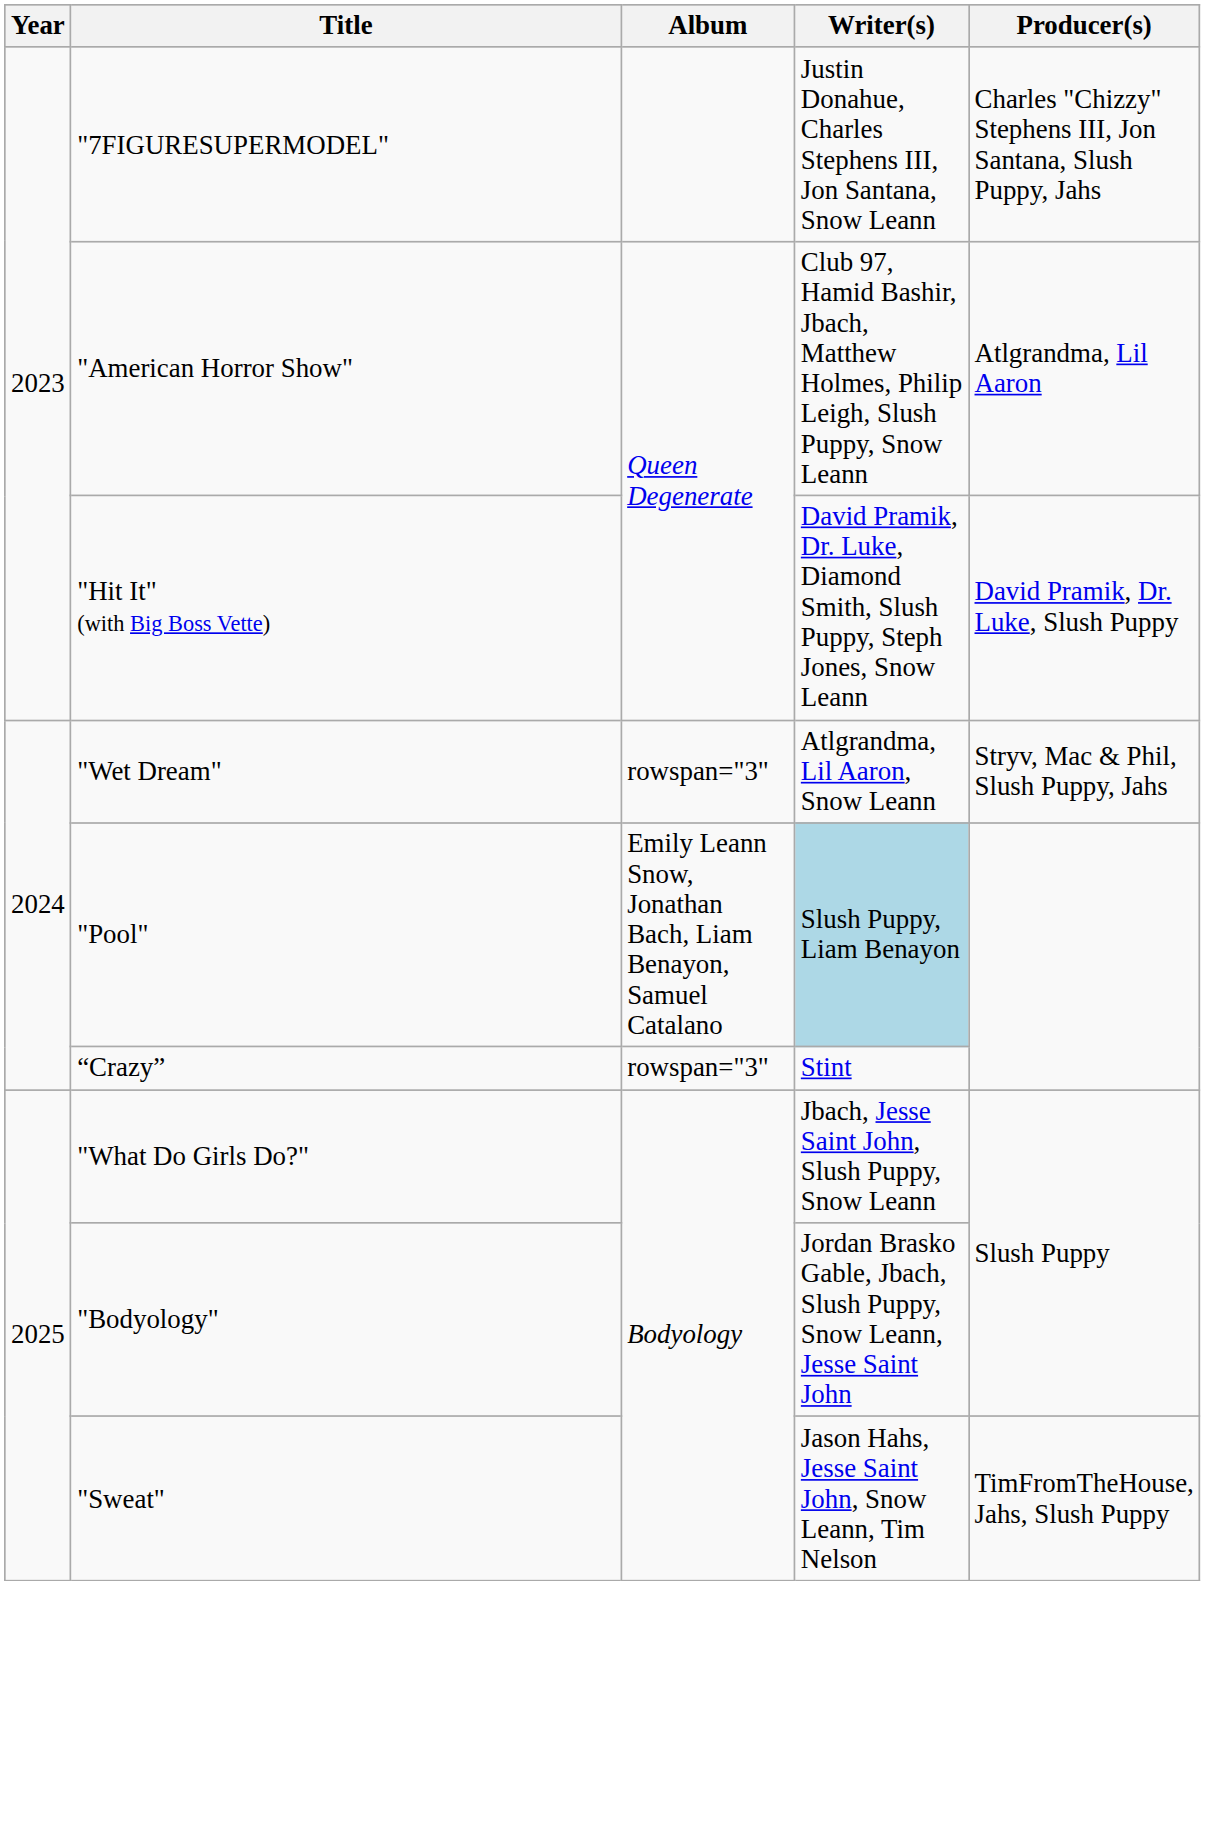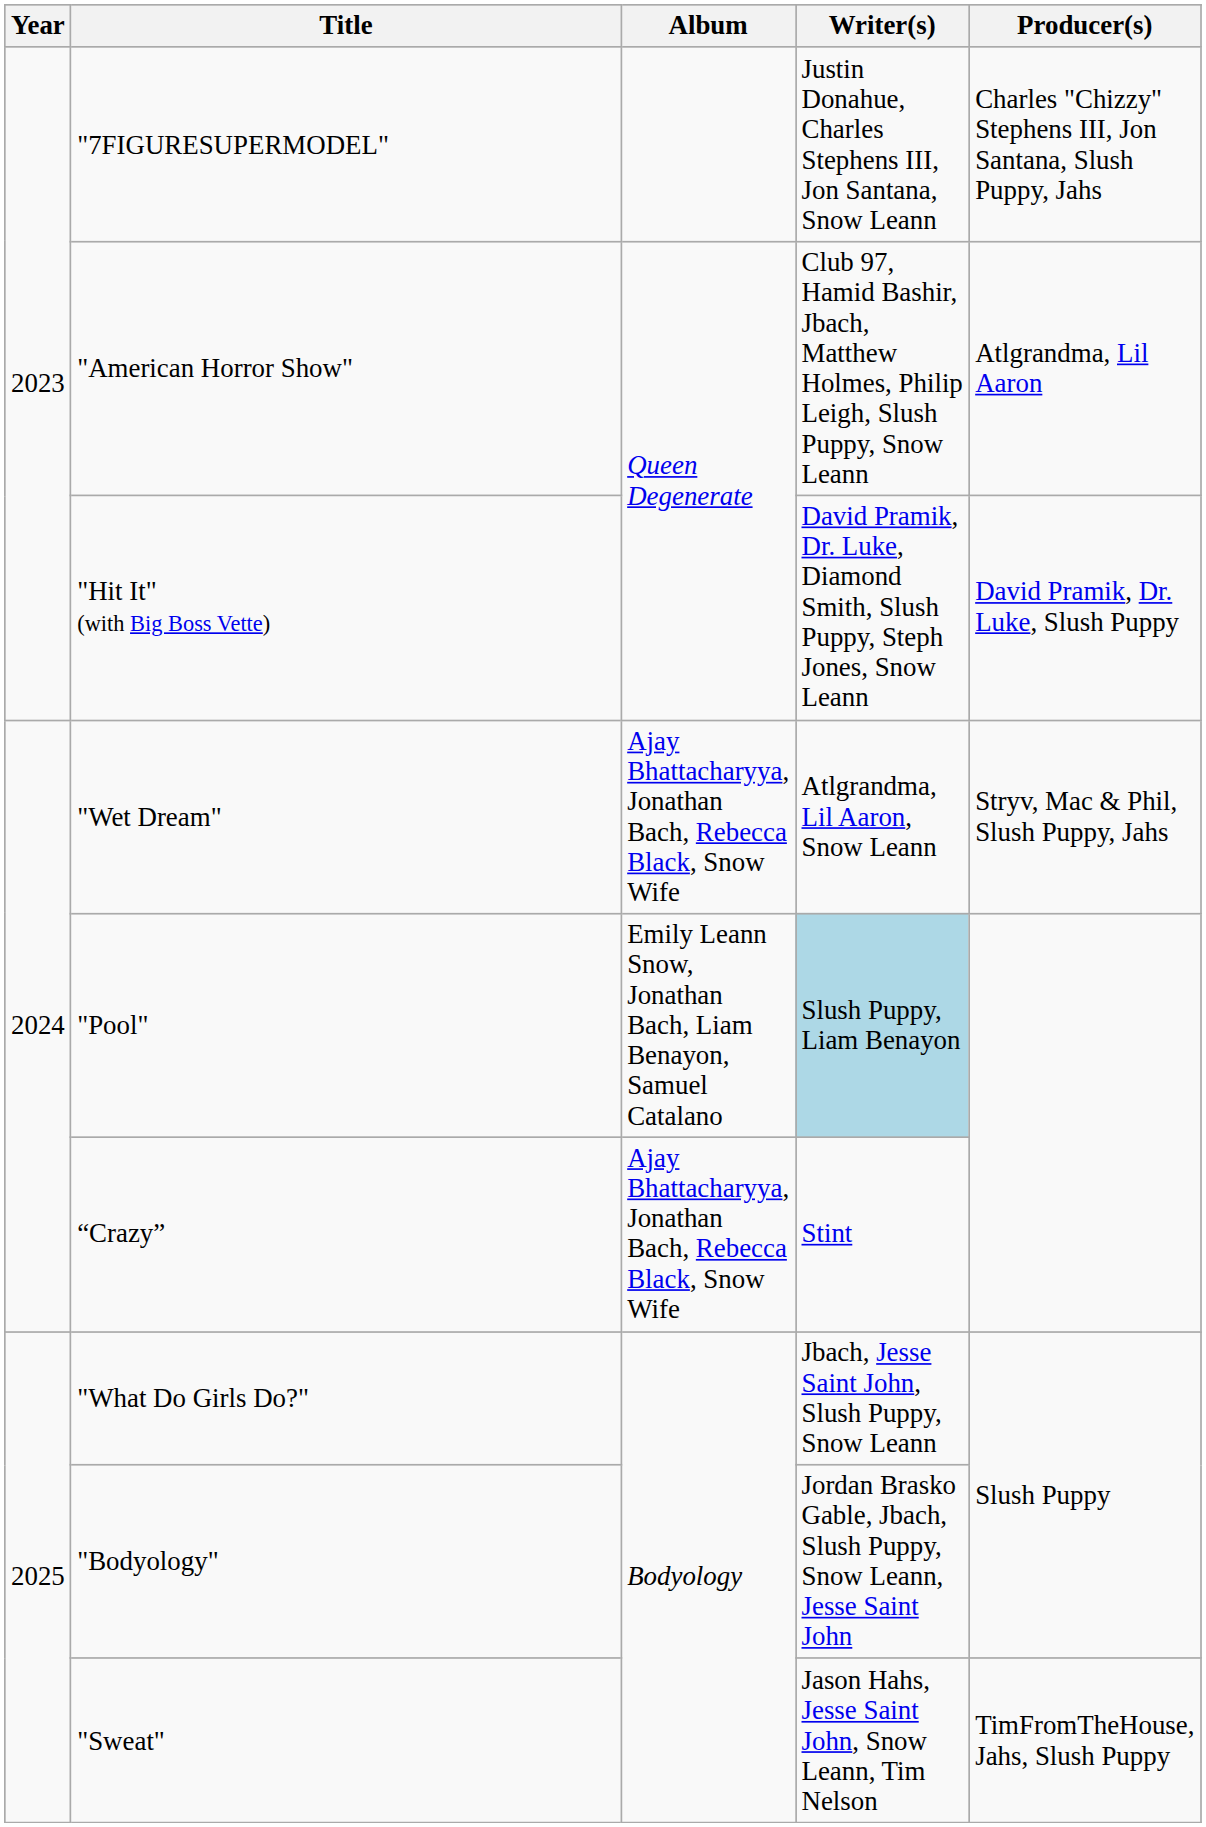(698, 770) rowspan="3" -> (708, 816) Ajay Bhattacharyya, Jonathan Bach, Rebecca Black, Snow Wife
(698, 1067) rowspan="3" -> (708, 1234) Ajay Bhattacharyya, Jonathan Bach, Rebecca Black, Snow Wife
